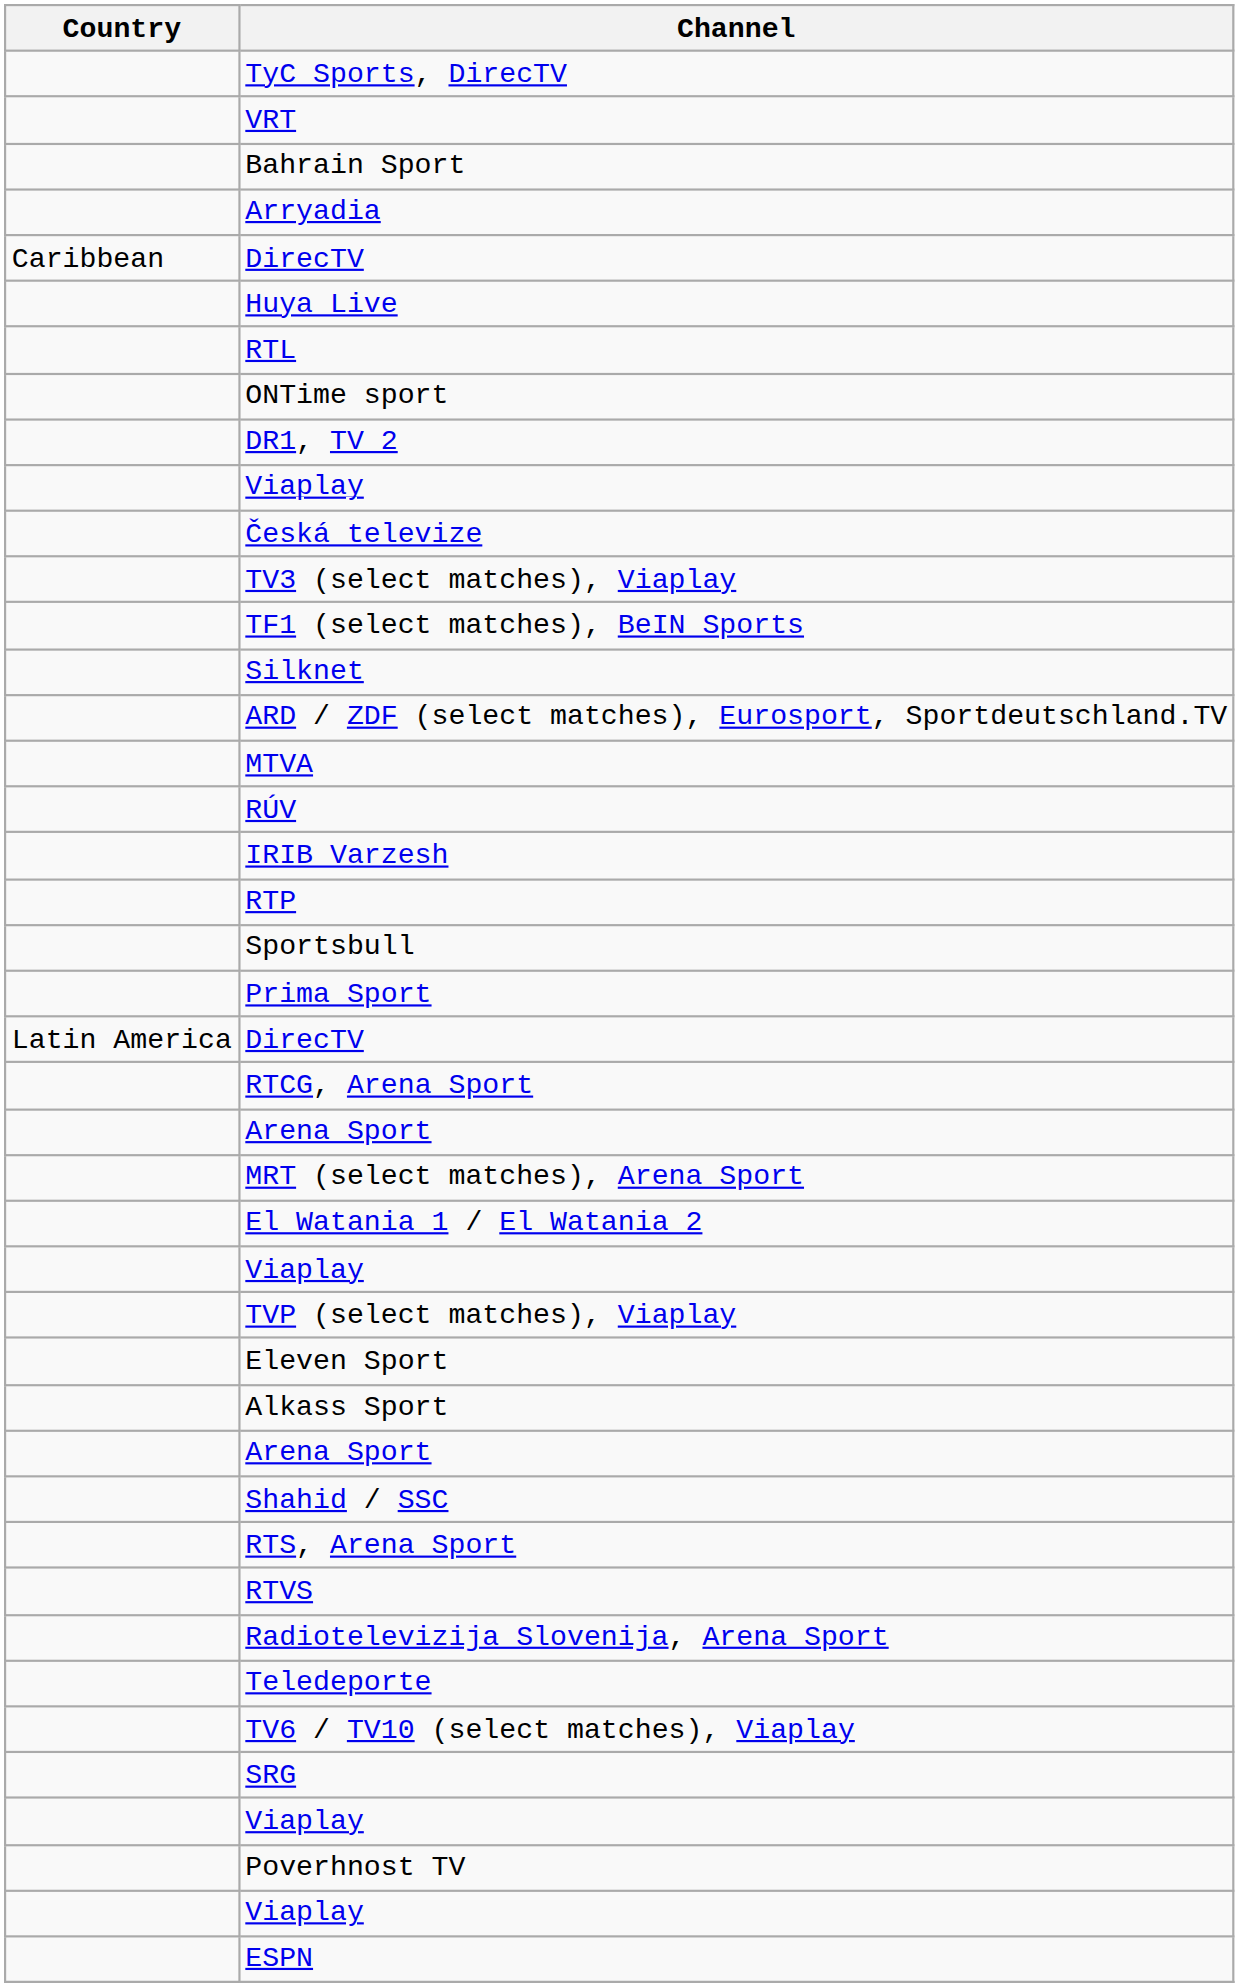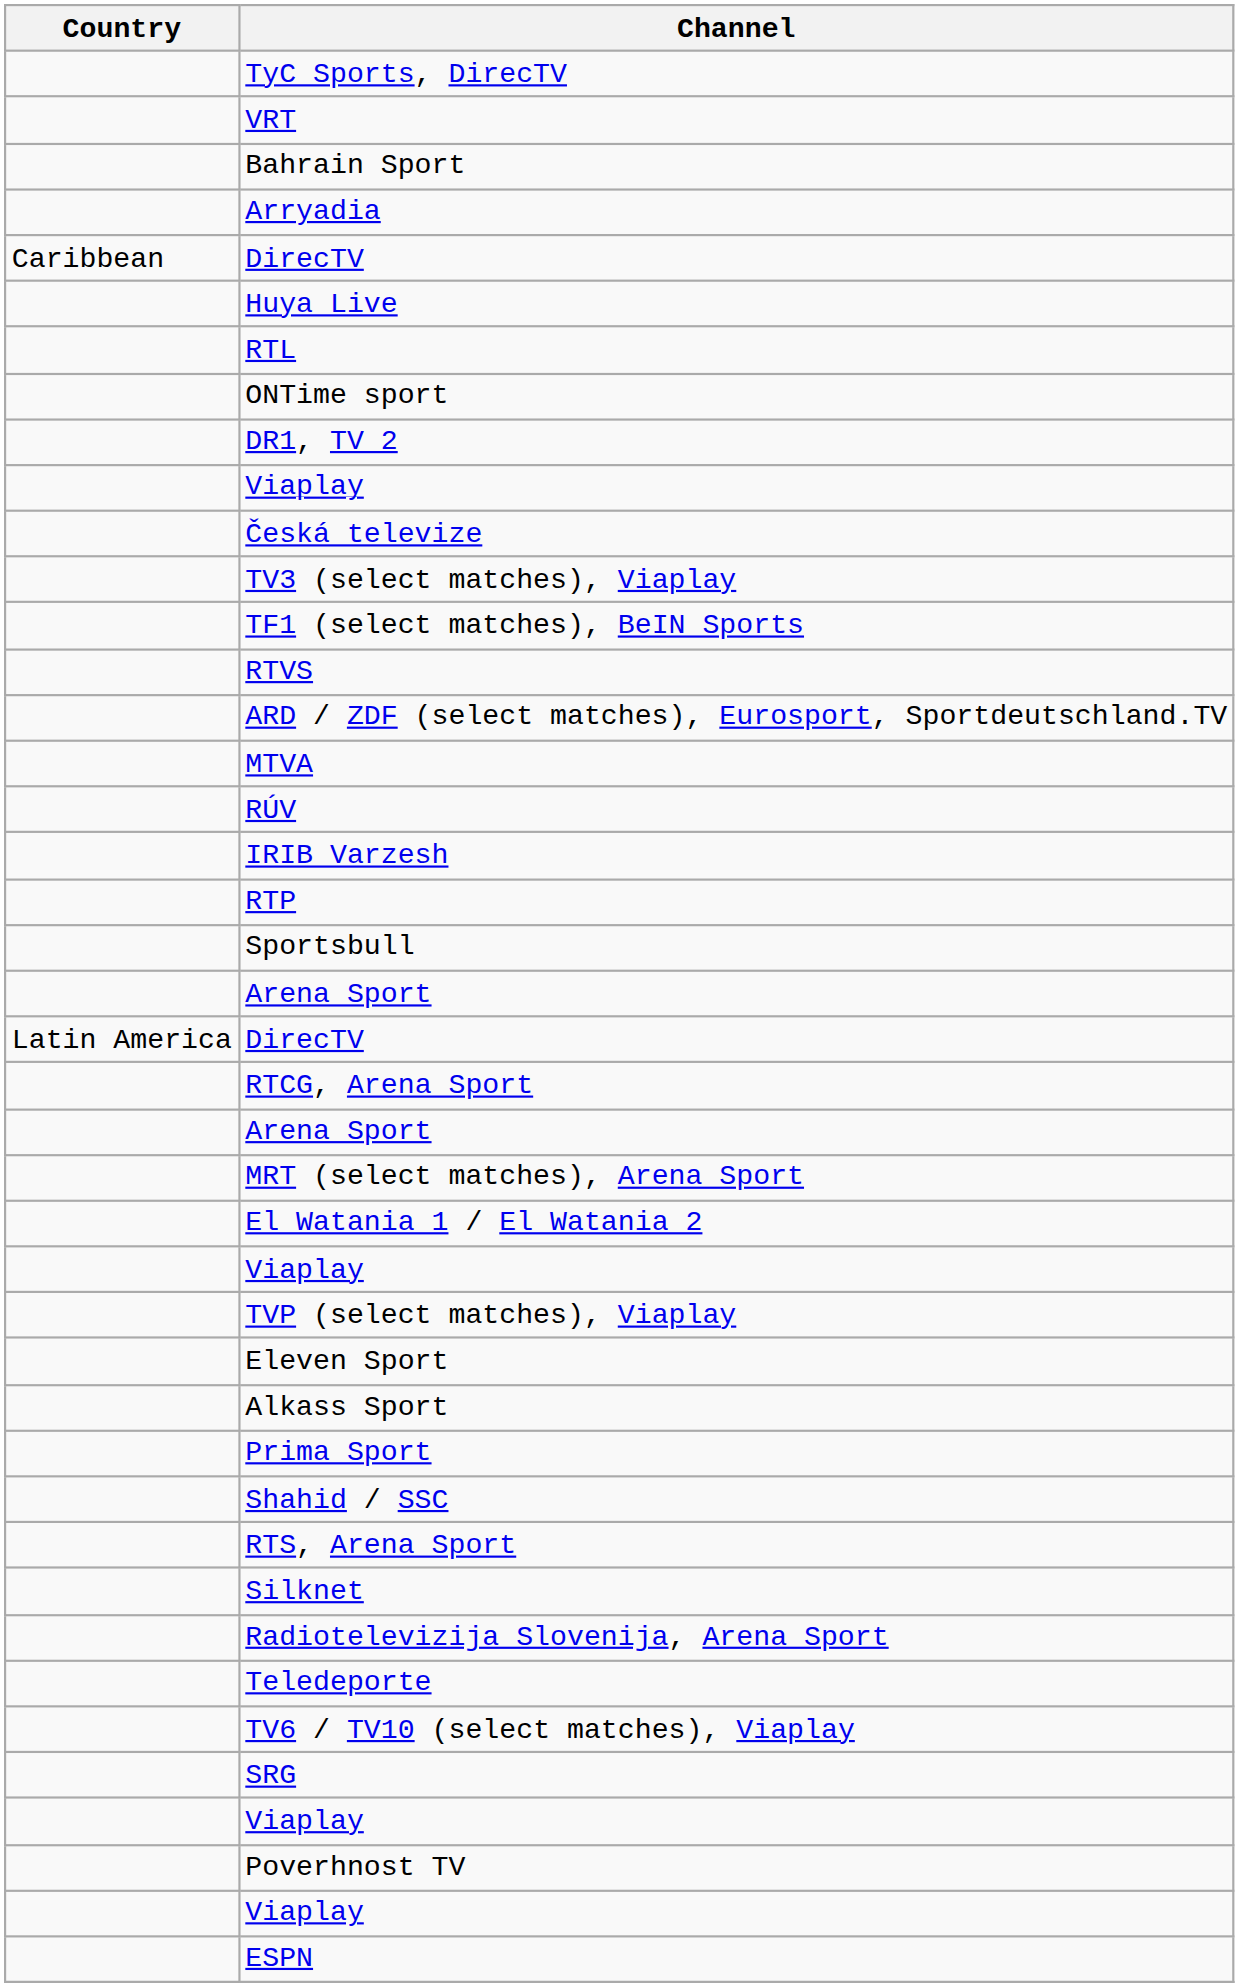(305, 672) Silknet -> (279, 672) RTVS
(338, 994) Prima Sport -> (338, 994) Arena Sport
(338, 1453) Arena Sport -> (338, 1453) Prima Sport
(279, 1591) RTVS -> (305, 1591) Silknet
